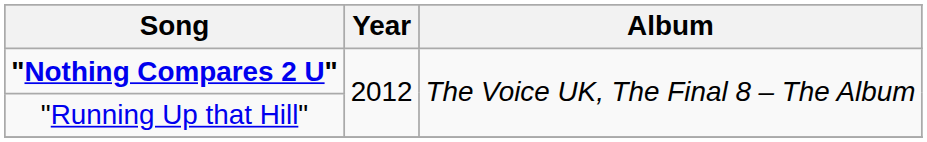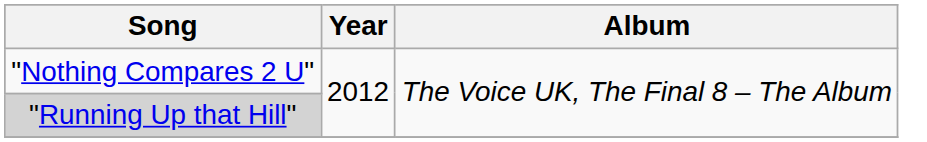(175, 70) bold -> (163, 70) normal
(175, 114) no background -> (163, 114) lightgrey background
